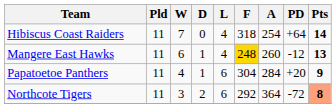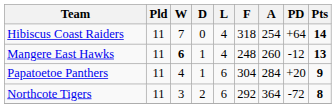(181, 53) normal -> (181, 53) bold
(247, 53) gold background -> (247, 53) no background
(320, 93) lightsalmon background -> (320, 93) no background
